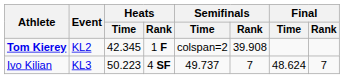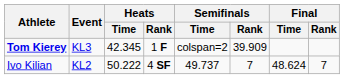(82, 48) KL2 -> (82, 48) KL3
(250, 48) 39.908 -> (250, 48) 39.909
(82, 65) KL3 -> (82, 65) KL2
(124, 65) 50.223 -> (124, 65) 50.222
